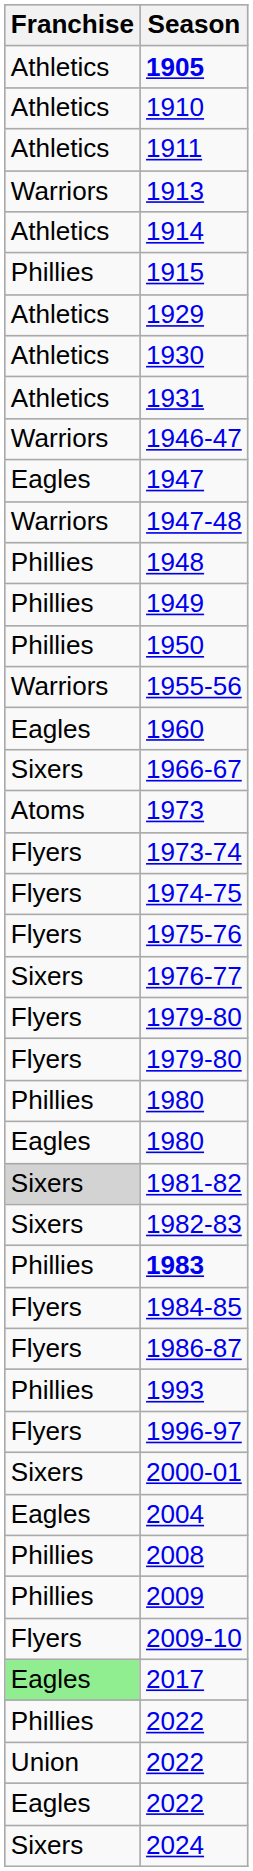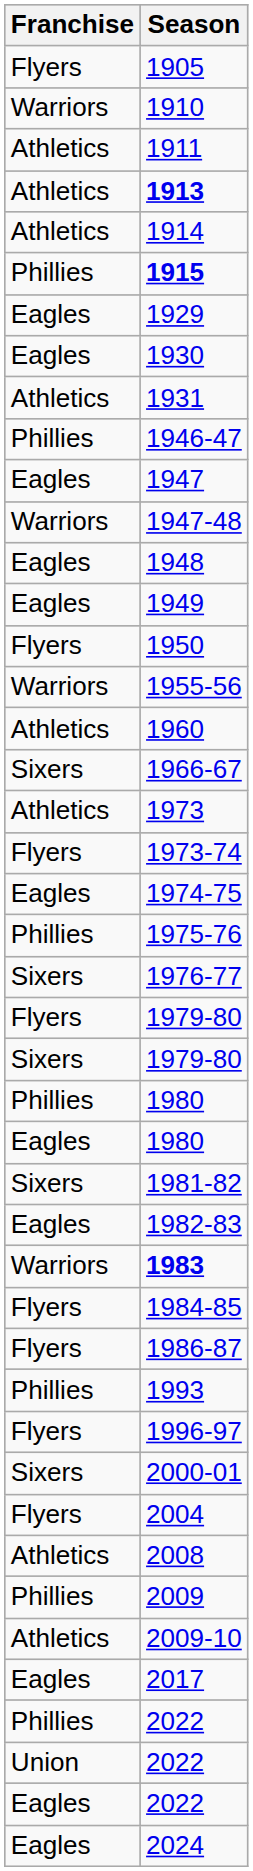(60, 66) Athletics -> (46, 66) Flyers
(175, 66) bold -> (175, 66) normal
(60, 107) Athletics -> (60, 107) Warriors
(60, 190) Warriors -> (60, 190) Athletics
(175, 190) normal -> (175, 190) bold
(175, 273) normal -> (175, 273) bold
(60, 314) Athletics -> (51, 314) Eagles
(60, 356) Athletics -> (51, 356) Eagles
(60, 438) Warriors -> (52, 438) Phillies
(52, 562) Phillies -> (51, 562) Eagles
(52, 604) Phillies -> (51, 604) Eagles
(52, 645) Phillies -> (46, 645) Flyers
(51, 728) Eagles -> (60, 728) Athletics
(48, 811) Atoms -> (60, 811) Athletics
(46, 893) Flyers -> (51, 893) Eagles
(46, 935) Flyers -> (52, 935) Phillies
(46, 1059) Flyers -> (47, 1059) Sixers
(47, 1183) lightgrey background -> (47, 1183) no background
(47, 1224) Sixers -> (51, 1224) Eagles
(52, 1266) Phillies -> (60, 1266) Warriors
(51, 1514) Eagles -> (46, 1514) Flyers
(52, 1555) Phillies -> (60, 1555) Athletics
(46, 1638) Flyers -> (60, 1638) Athletics
(51, 1679) lightgreen background -> (51, 1679) no background
(47, 1845) Sixers -> (51, 1845) Eagles
